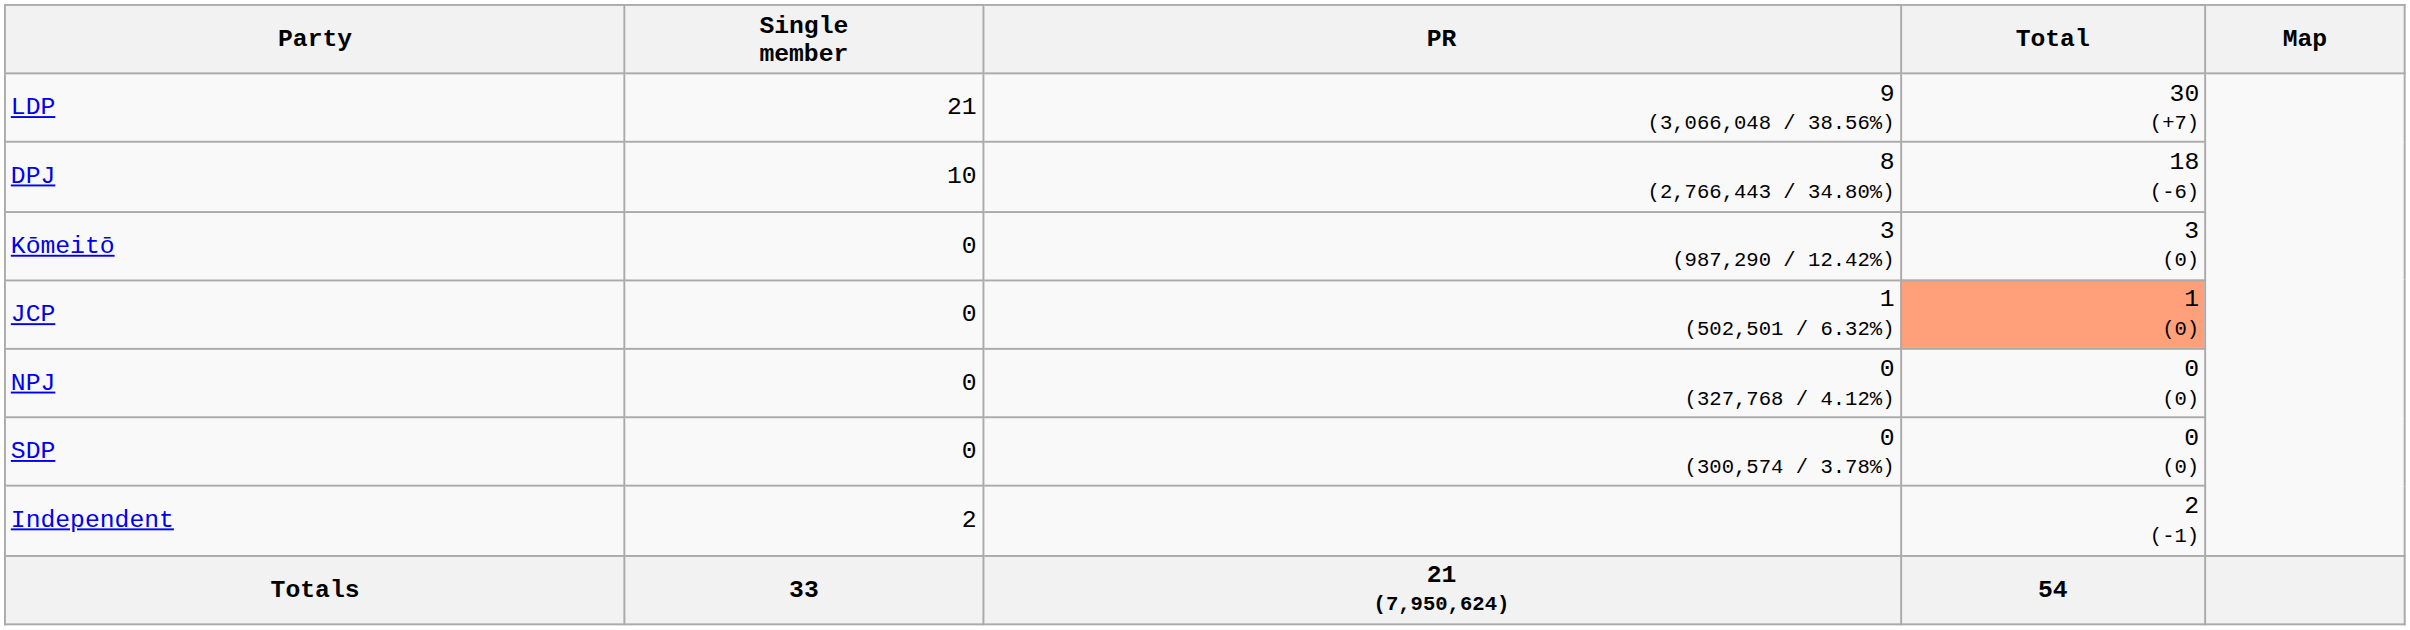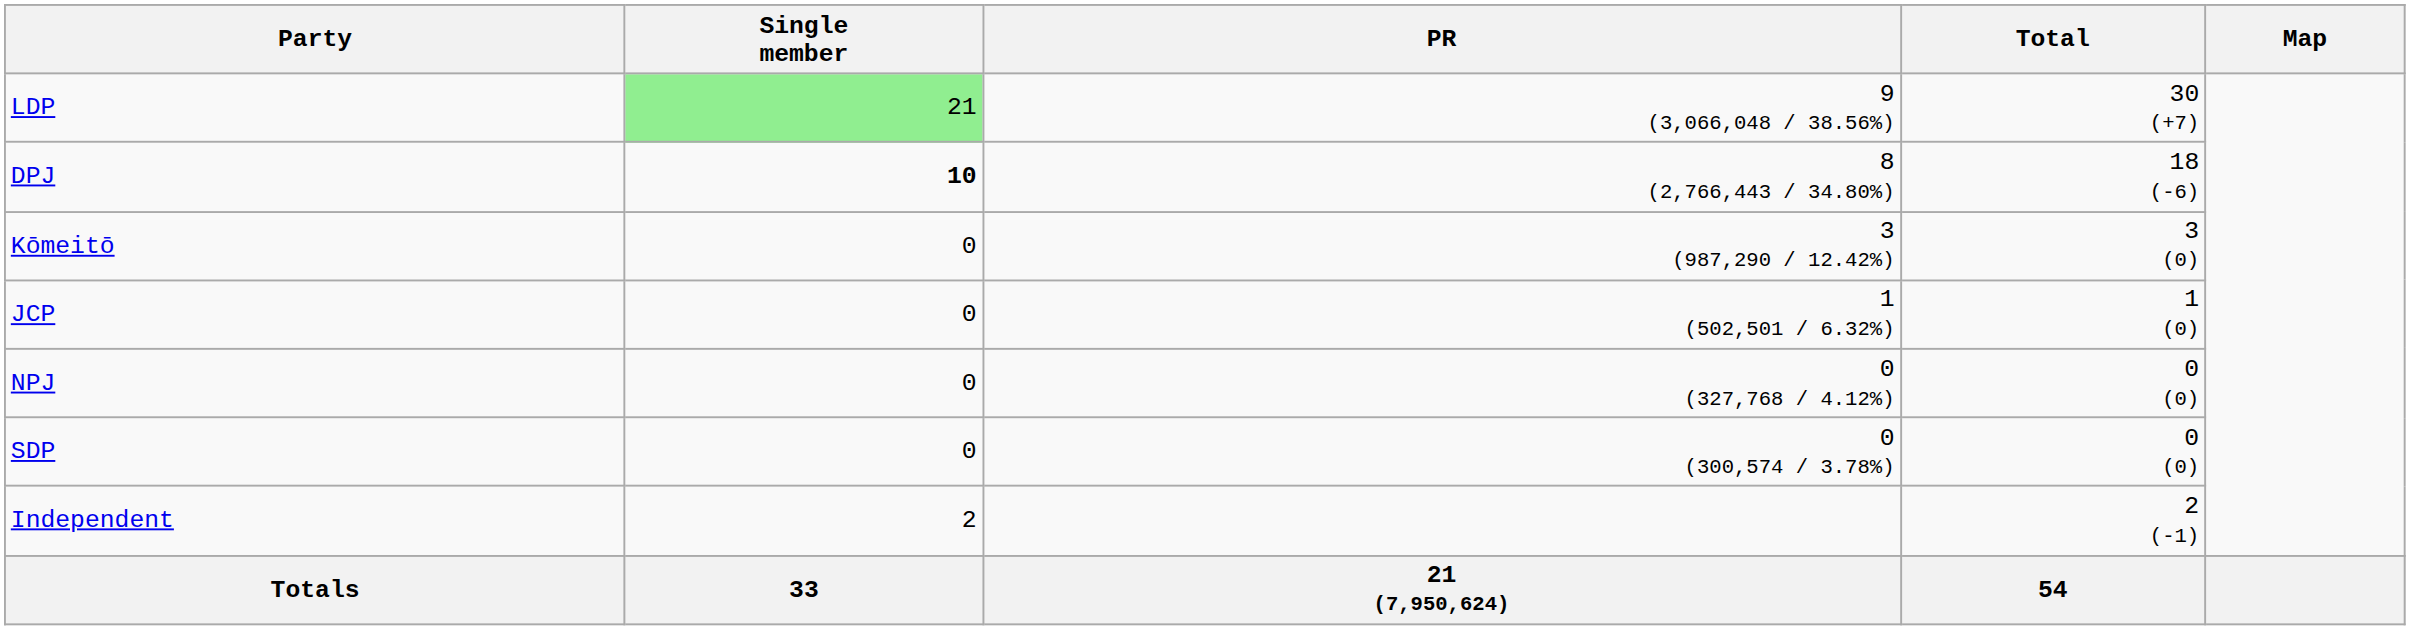(962, 108) no background -> (962, 108) lightgreen background
(962, 177) normal -> (962, 177) bold
(2181, 313) lightsalmon background -> (2181, 313) no background
